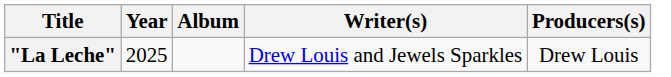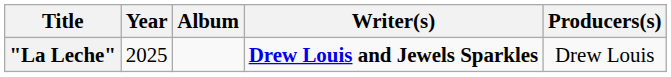(385, 54) normal -> (393, 54) bold
